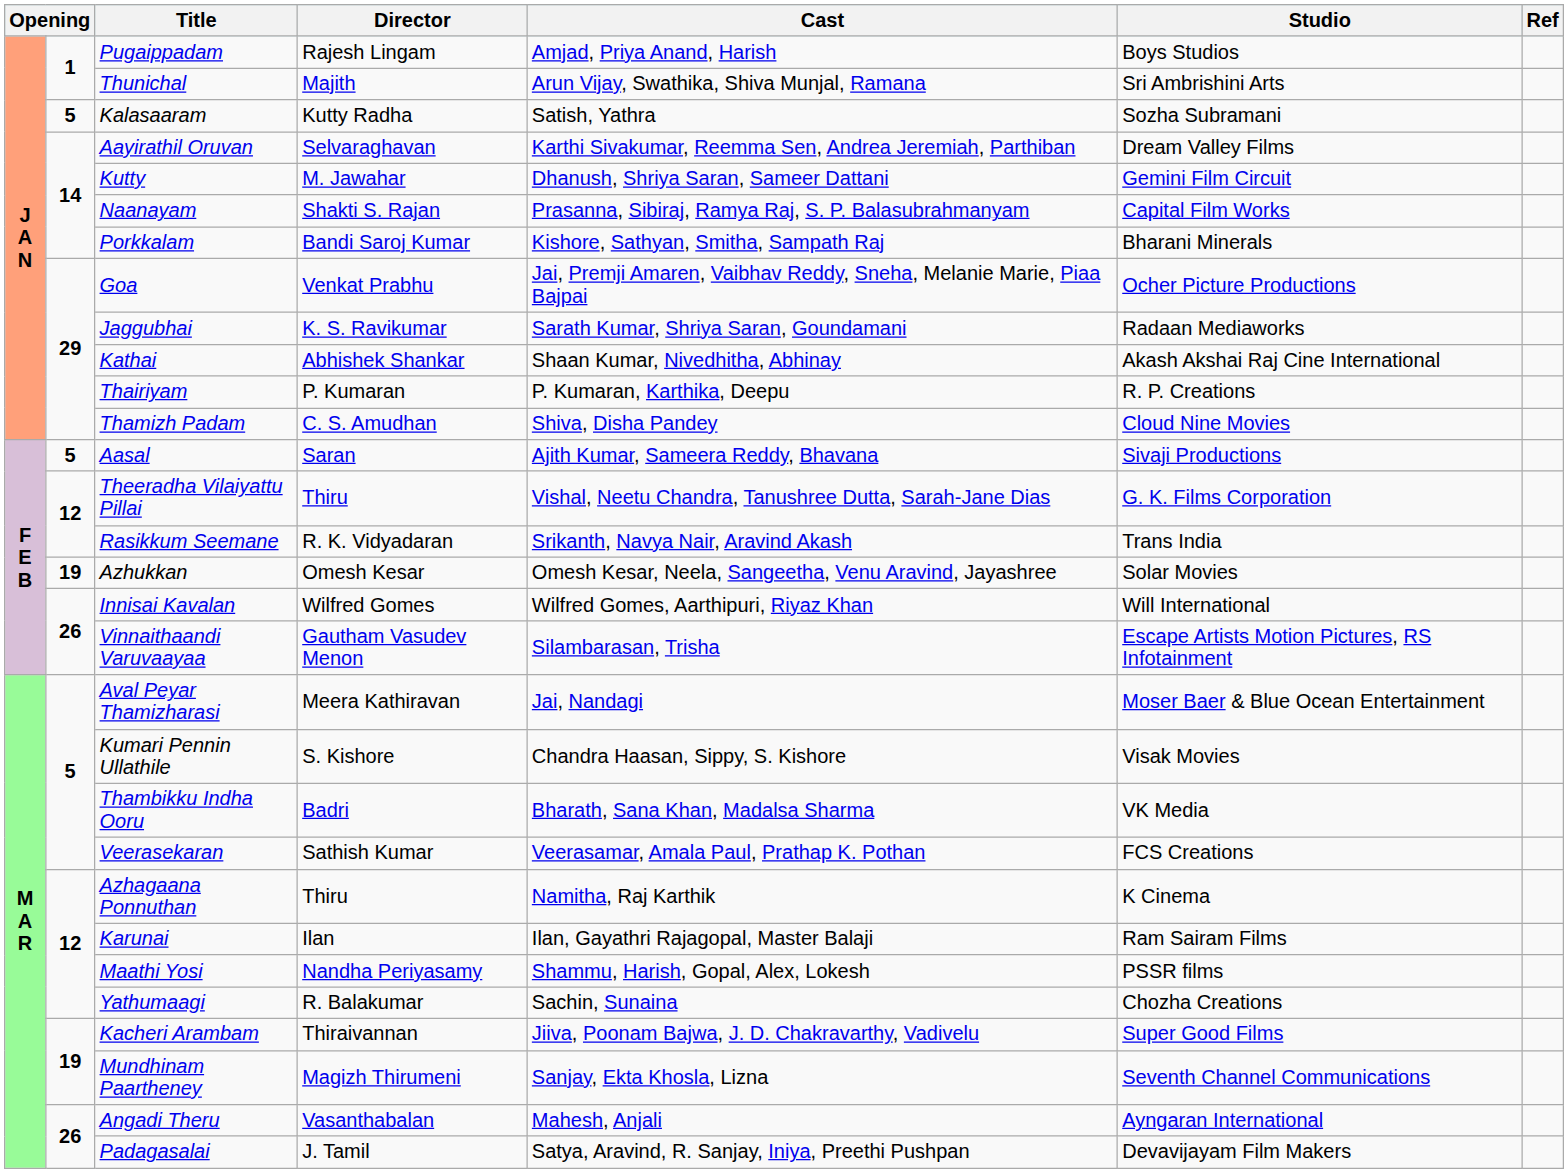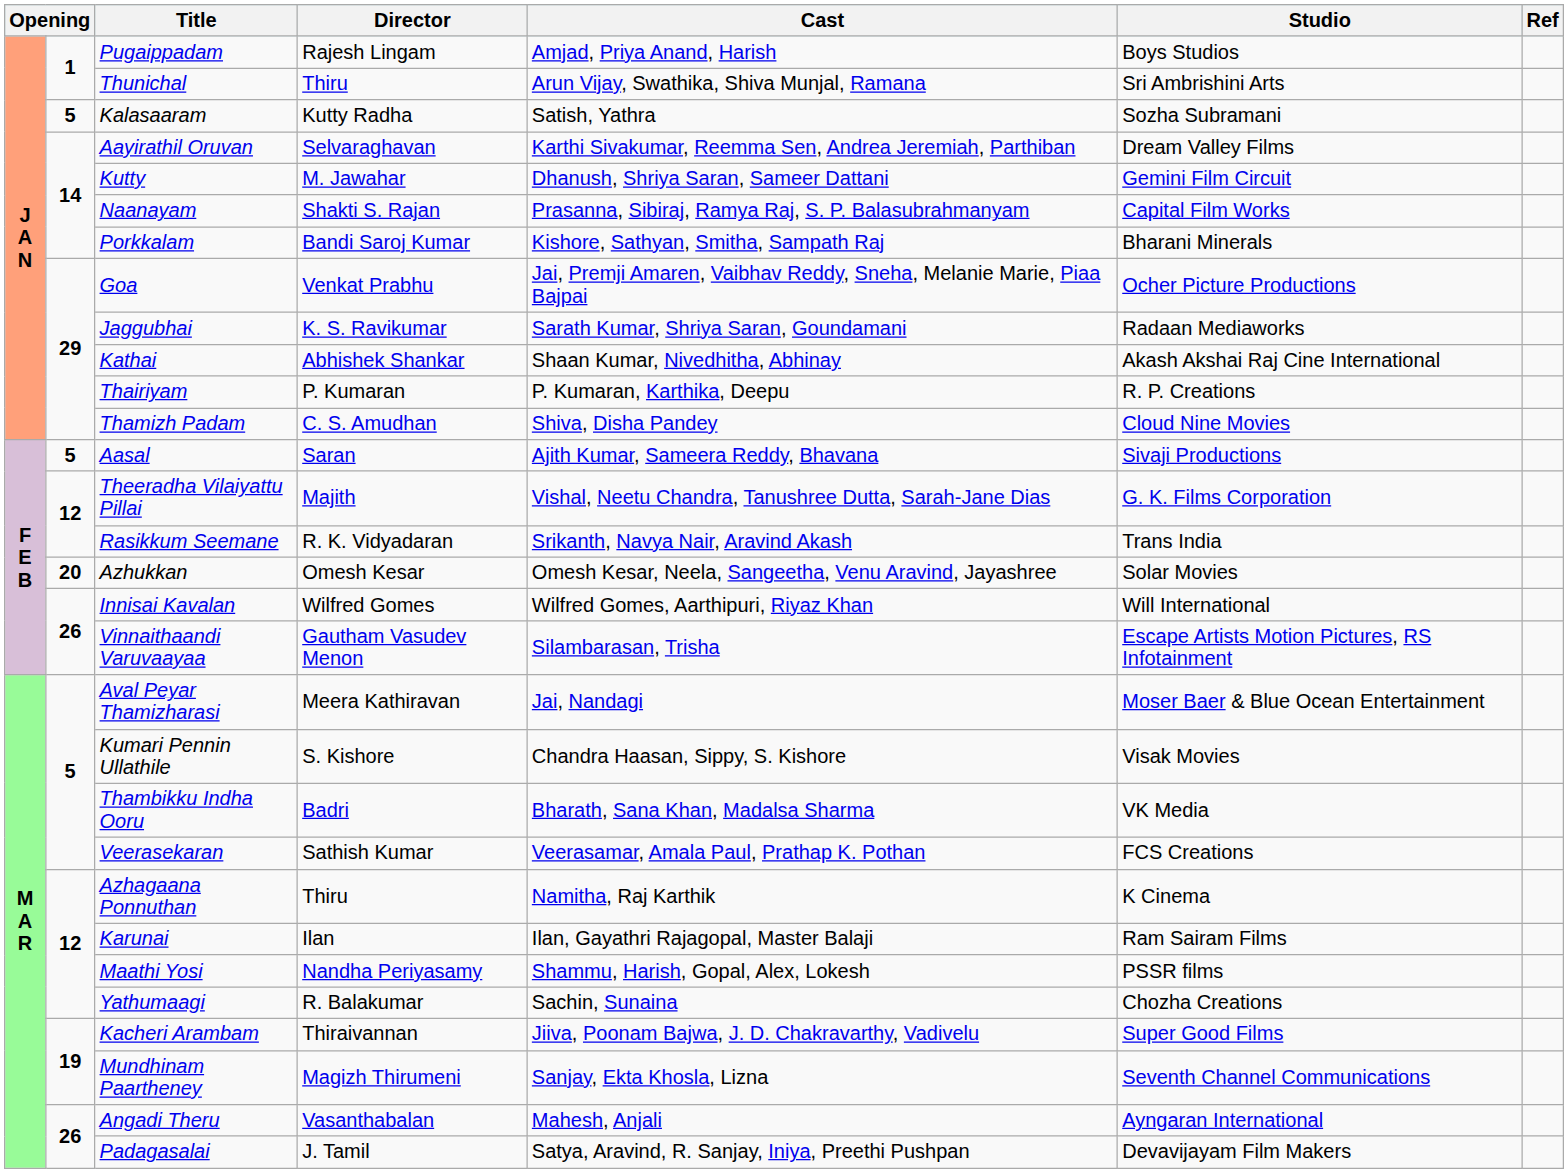(329, 83) Majith -> (325, 83) Thiru
(325, 498) Thiru -> (329, 498) Majith
(70, 572) 19 -> (70, 572) 20
